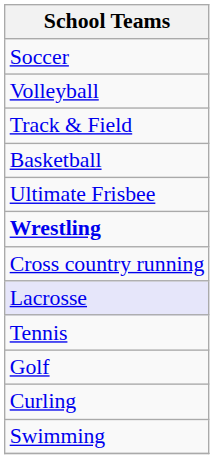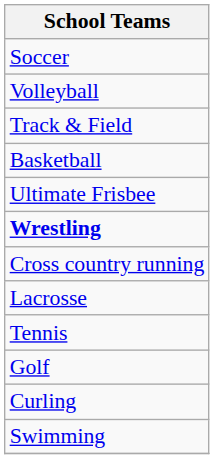(48, 297) lavender background -> (48, 297) no background
